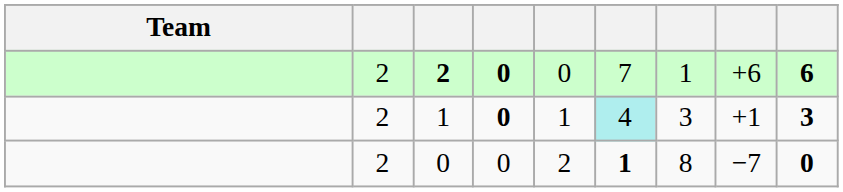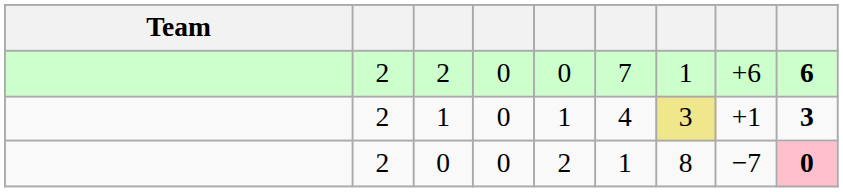(443, 72) bold -> (443, 72) normal
(504, 72) bold -> (504, 72) normal
(504, 118) bold -> (504, 118) normal
(625, 118) paleturquoise background -> (625, 118) no background
(686, 118) no background -> (686, 118) khaki background
(625, 163) bold -> (625, 163) normal
(807, 163) no background -> (807, 163) pink background
